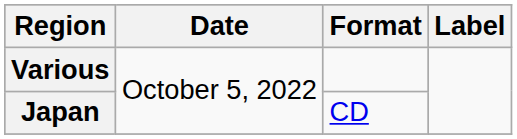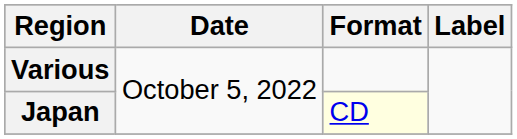(349, 112) no background -> (349, 112) lightyellow background
